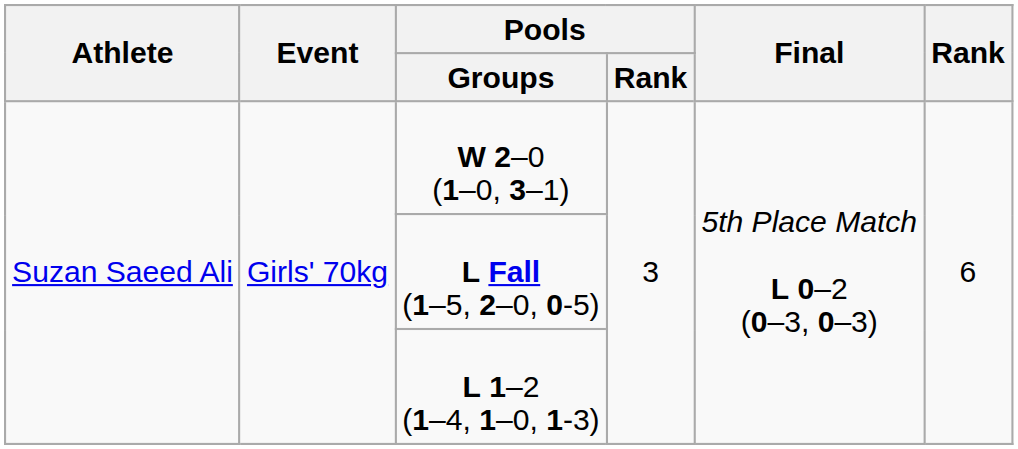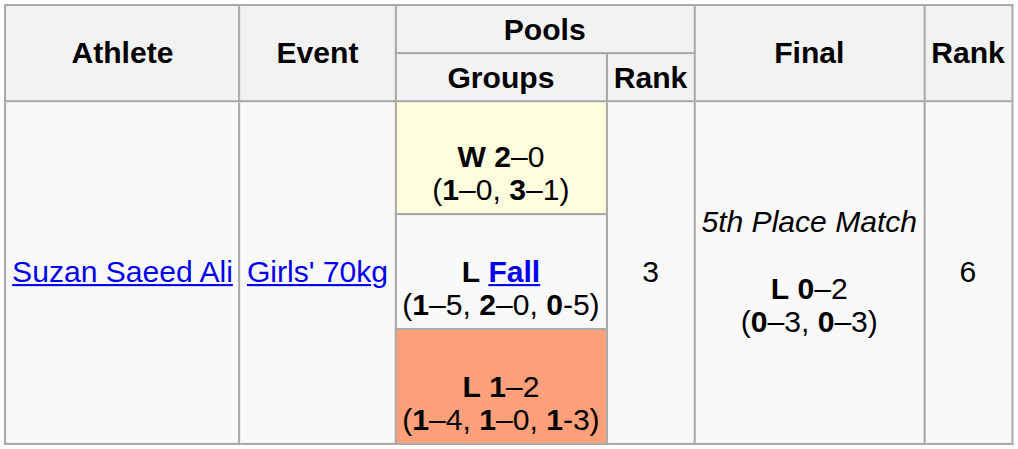(501, 174) no background -> (501, 174) lightyellow background
(501, 403) no background -> (501, 403) lightsalmon background
